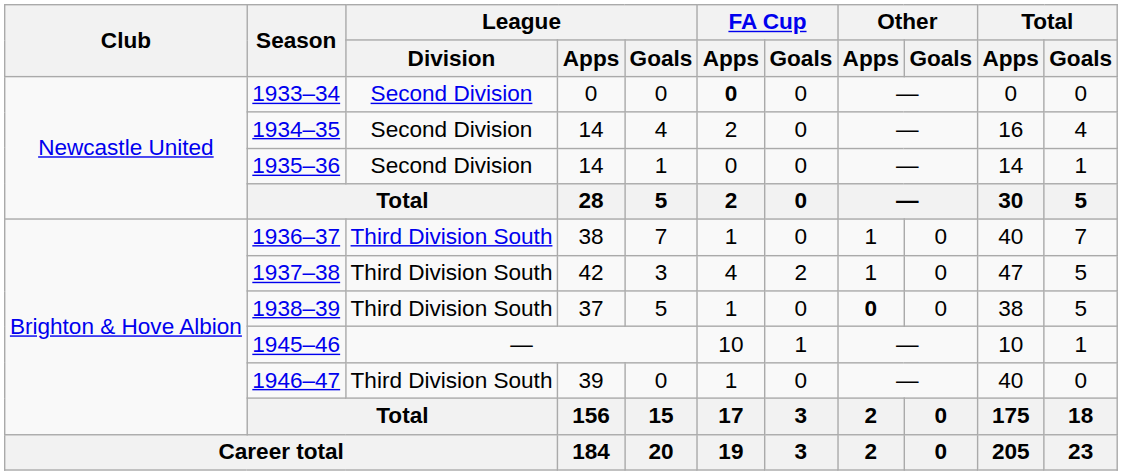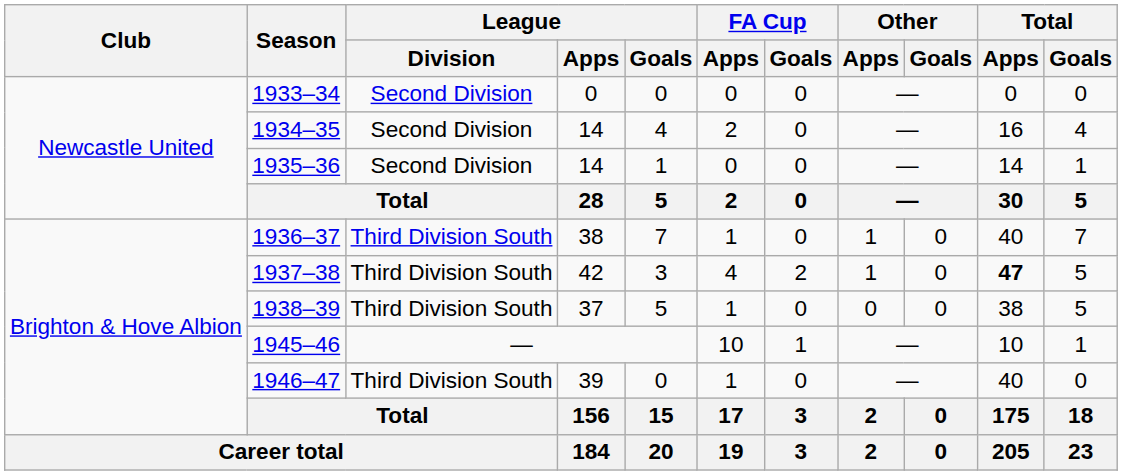(731, 93) bold -> (731, 93) normal
(1011, 272) normal -> (1011, 272) bold
(871, 308) bold -> (871, 308) normal
